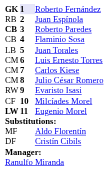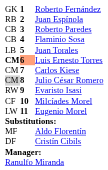(12, 9) bold -> (11, 9) normal
(22, 9) lavender background -> (22, 9) no background
(11, 29) bold -> (11, 29) normal
(12, 60) normal -> (12, 60) bold
(22, 60) no background -> (22, 60) lightsalmon background
(12, 80) no background -> (12, 80) lightgrey background
(12, 111) bold -> (11, 111) normal
